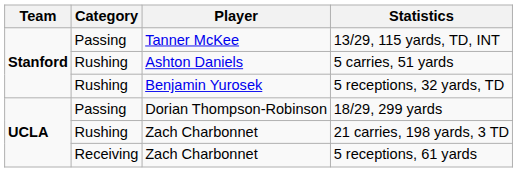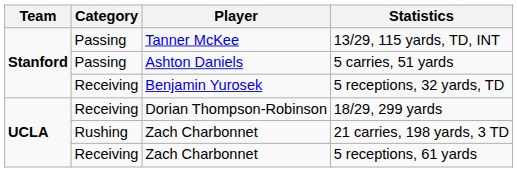(101, 62) Rushing -> (100, 62) Passing
(101, 85) Rushing -> (107, 85) Receiving
(100, 108) Passing -> (107, 108) Receiving
